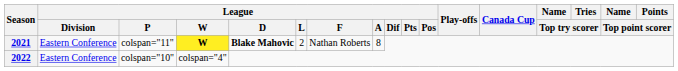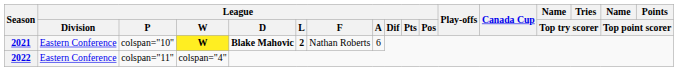(148, 43) colspan="11" -> (148, 43) colspan="10"
(302, 43) normal -> (302, 43) bold
(378, 43) 8 -> (378, 43) 6
(148, 58) colspan="10" -> (148, 58) colspan="11"
